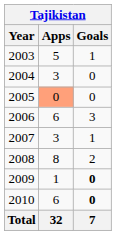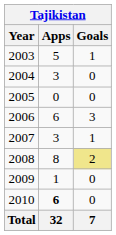(56, 96) lightsalmon background -> (56, 96) no background
(92, 158) no background -> (92, 158) khaki background
(92, 179) bold -> (92, 179) normal
(56, 199) normal -> (56, 199) bold
(92, 199) bold -> (92, 199) normal
